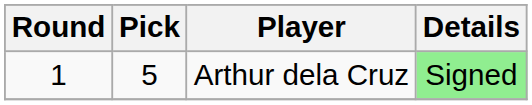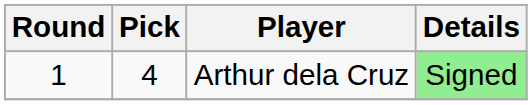(150, 74) 5 -> (150, 74) 4
